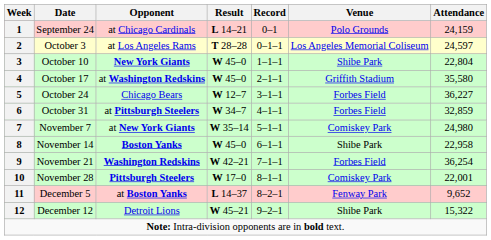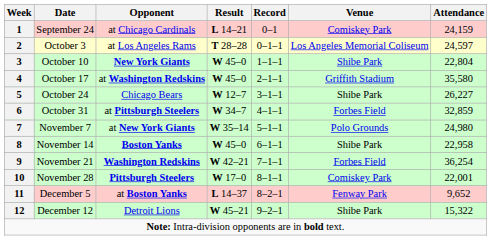(360, 29) Polo Grounds -> (360, 29) Comiskey Park
(360, 95) Forbes Field -> (360, 95) Shibe Park
(459, 95) 36,227 -> (459, 95) 26,227
(360, 128) Comiskey Park -> (360, 128) Polo Grounds
